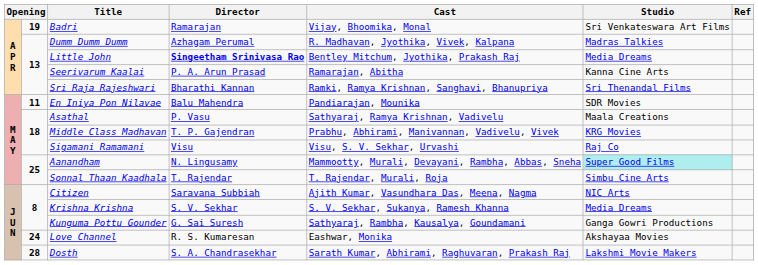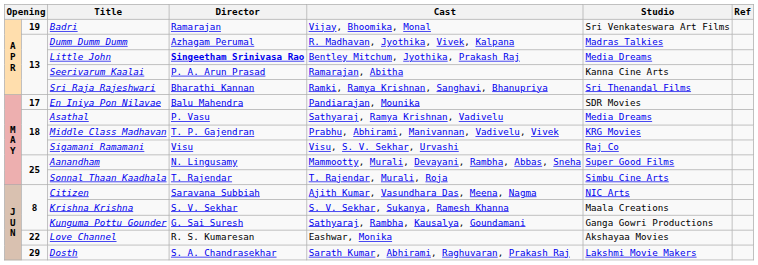(34, 102) 11 -> (34, 102) 17
(627, 117) Maala Creations -> (619, 117) Media Dreams
(630, 162) paleturquoise background -> (630, 162) no background
(619, 207) Media Dreams -> (627, 207) Maala Creations
(34, 238) 24 -> (34, 238) 22
(34, 253) 28 -> (34, 253) 29
